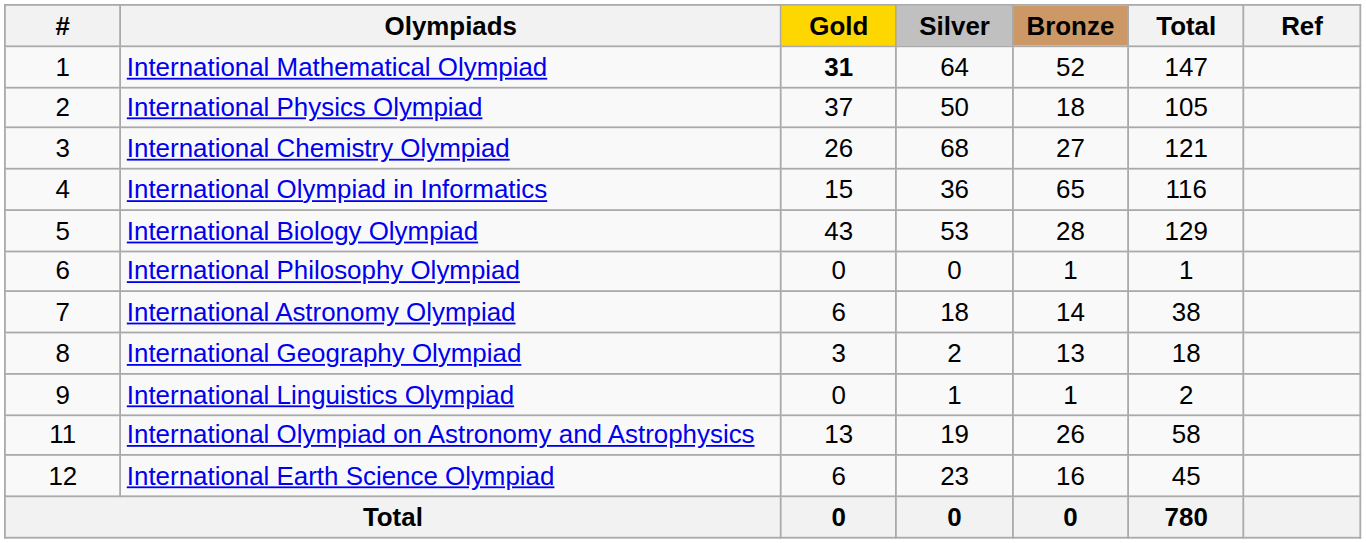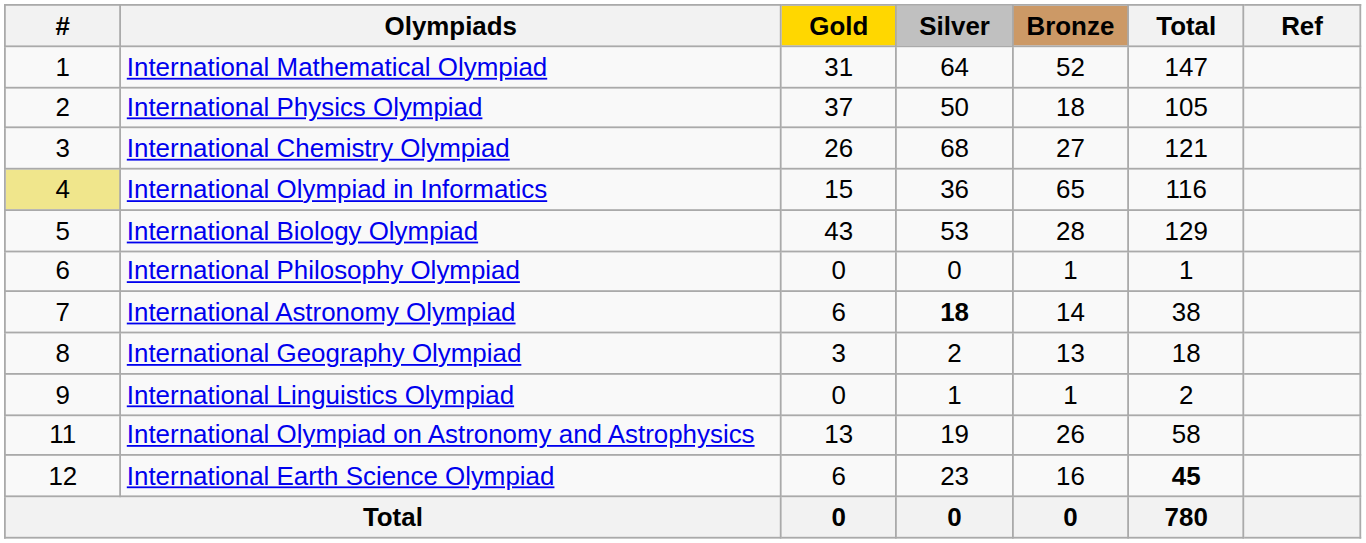(839, 67) bold -> (839, 67) normal
(63, 190) no background -> (63, 190) khaki background
(955, 312) normal -> (955, 312) bold
(1186, 476) normal -> (1186, 476) bold
